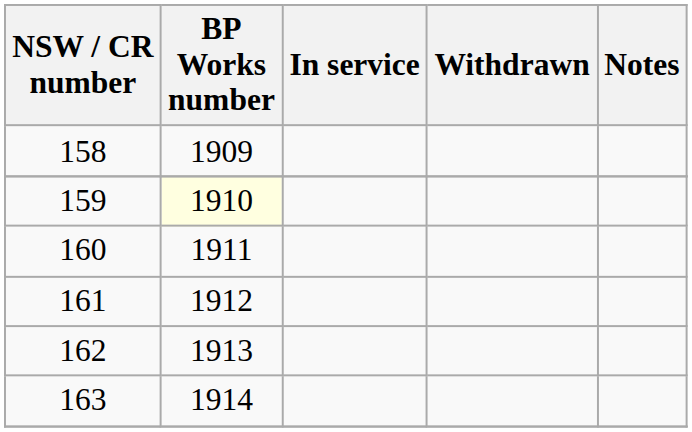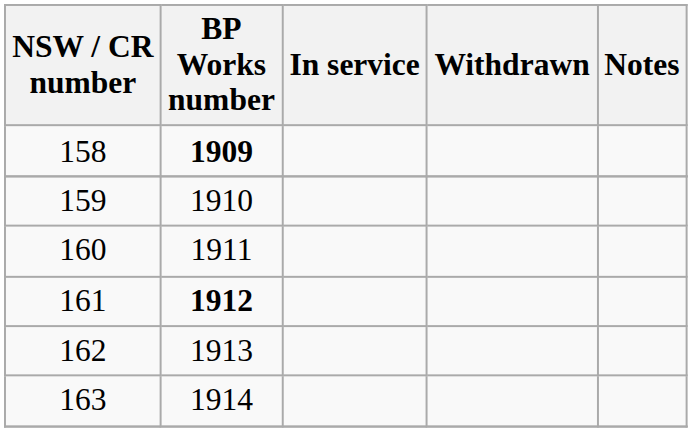(221, 150) normal -> (221, 150) bold
(221, 200) lightyellow background -> (221, 200) no background
(221, 300) normal -> (221, 300) bold
